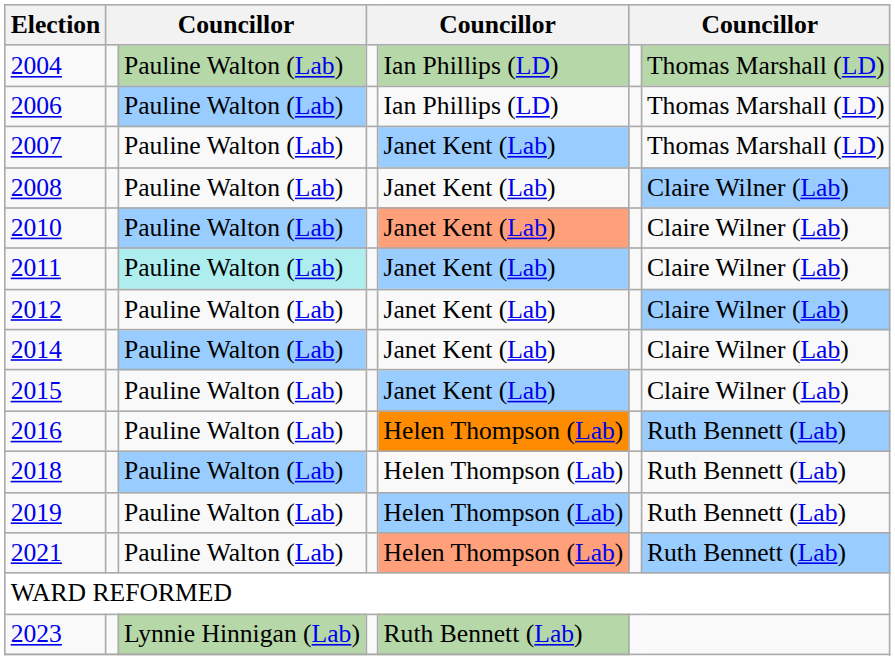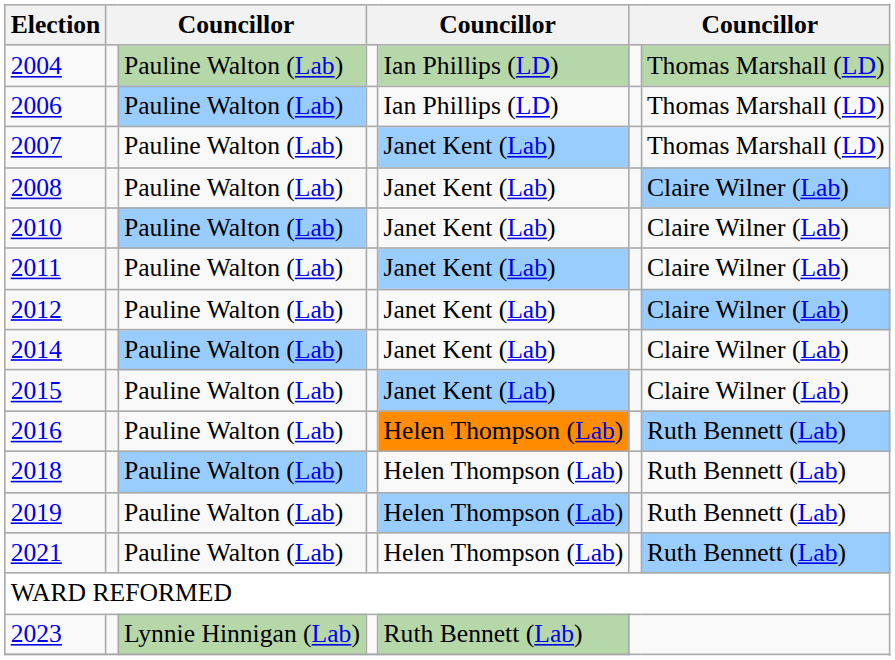(470, 227) lightsalmon background -> (470, 227) no background
(234, 268) paleturquoise background -> (234, 268) no background
(503, 552) lightsalmon background -> (503, 552) no background
